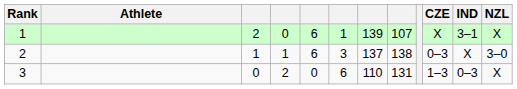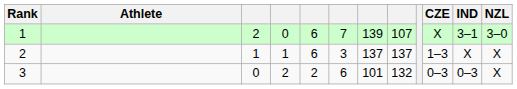(343, 34) 1 -> (343, 34) 7
(497, 34) X -> (497, 34) 3–0
(402, 53) 138 -> (402, 53) 137
(437, 53) 0–3 -> (437, 53) 1–3
(497, 53) 3–0 -> (497, 53) X
(314, 73) 0 -> (314, 73) 2
(373, 73) 110 -> (373, 73) 101
(402, 73) 131 -> (402, 73) 132
(437, 73) 1–3 -> (437, 73) 0–3
